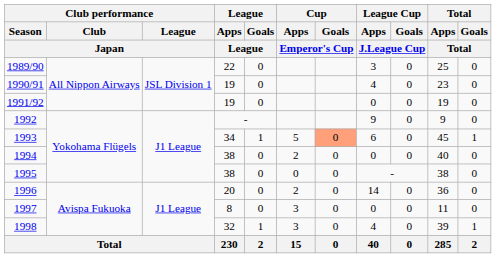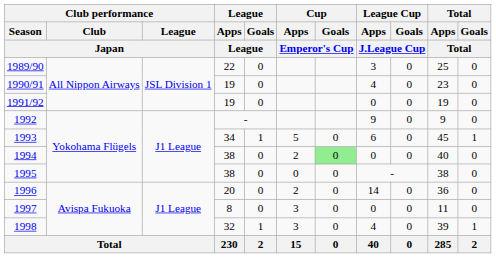(336, 137) lightsalmon background -> (336, 137) no background
(336, 155) no background -> (336, 155) lightgreen background
